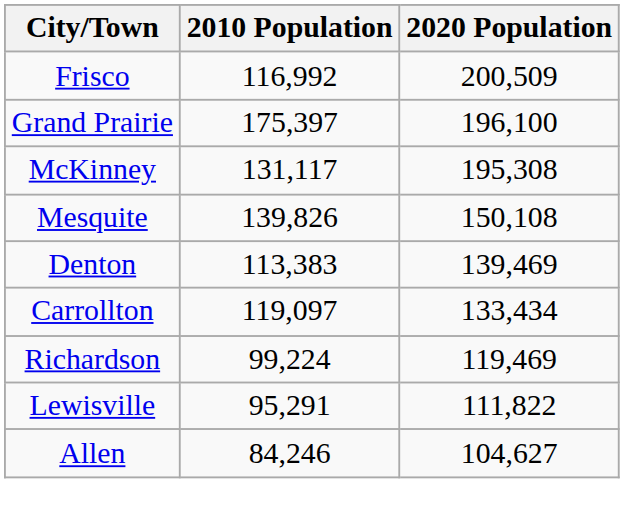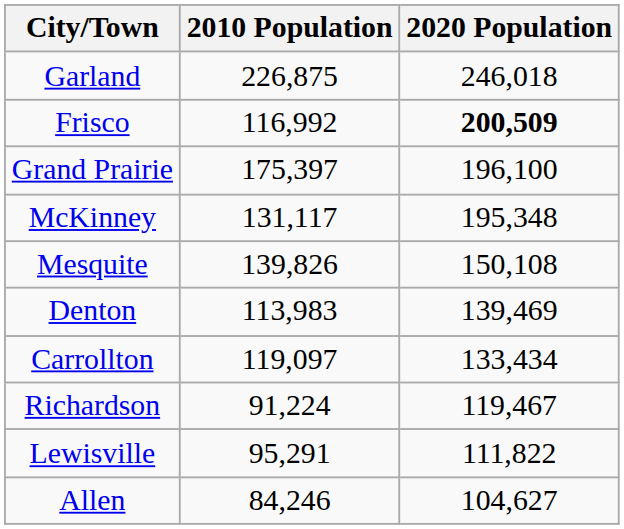+ row: (92, 75)
(509, 75) normal -> (509, 122) bold
(509, 169) 195,308 -> (509, 216) 195,348
(290, 264) 113,383 -> (290, 311) 113,983
(290, 358) 99,224 -> (290, 405) 91,224
(509, 358) 119,469 -> (509, 405) 119,467
